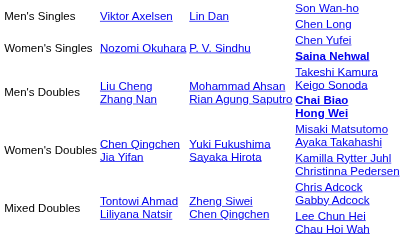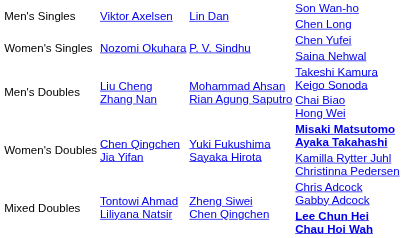(332, 56) bold -> (331, 56) normal
(322, 107) bold -> (320, 107) normal
(342, 136) normal -> (345, 136) bold
(333, 222) normal -> (334, 222) bold
